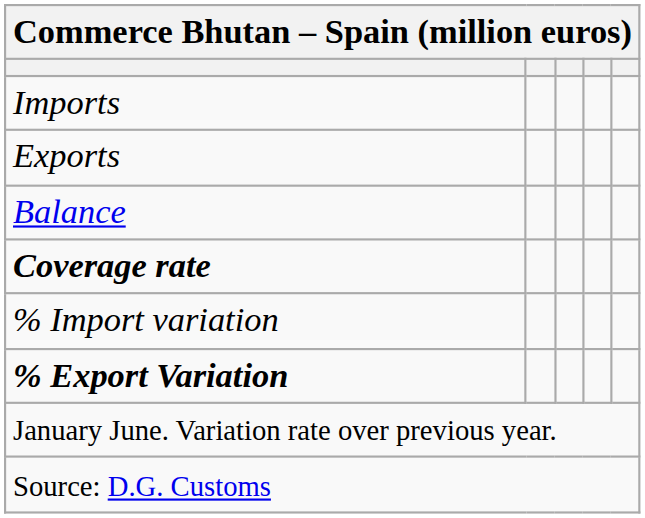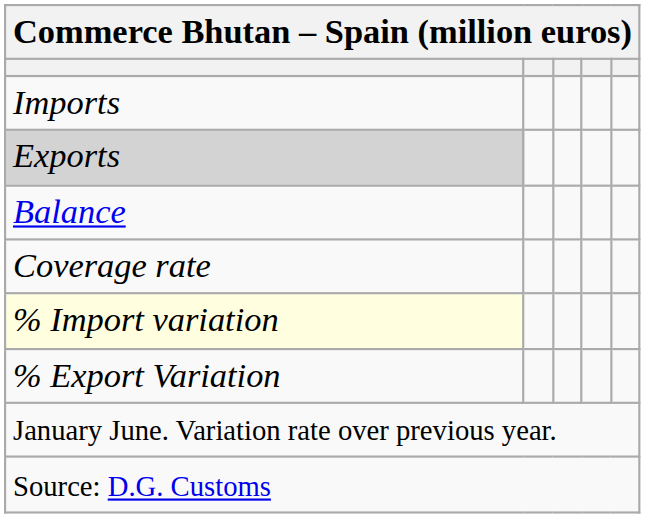(67, 156) no background -> (67, 156) lightgrey background
(112, 265) bold -> (112, 265) normal
(146, 320) no background -> (146, 320) lightyellow background
(151, 374) bold -> (147, 374) normal
